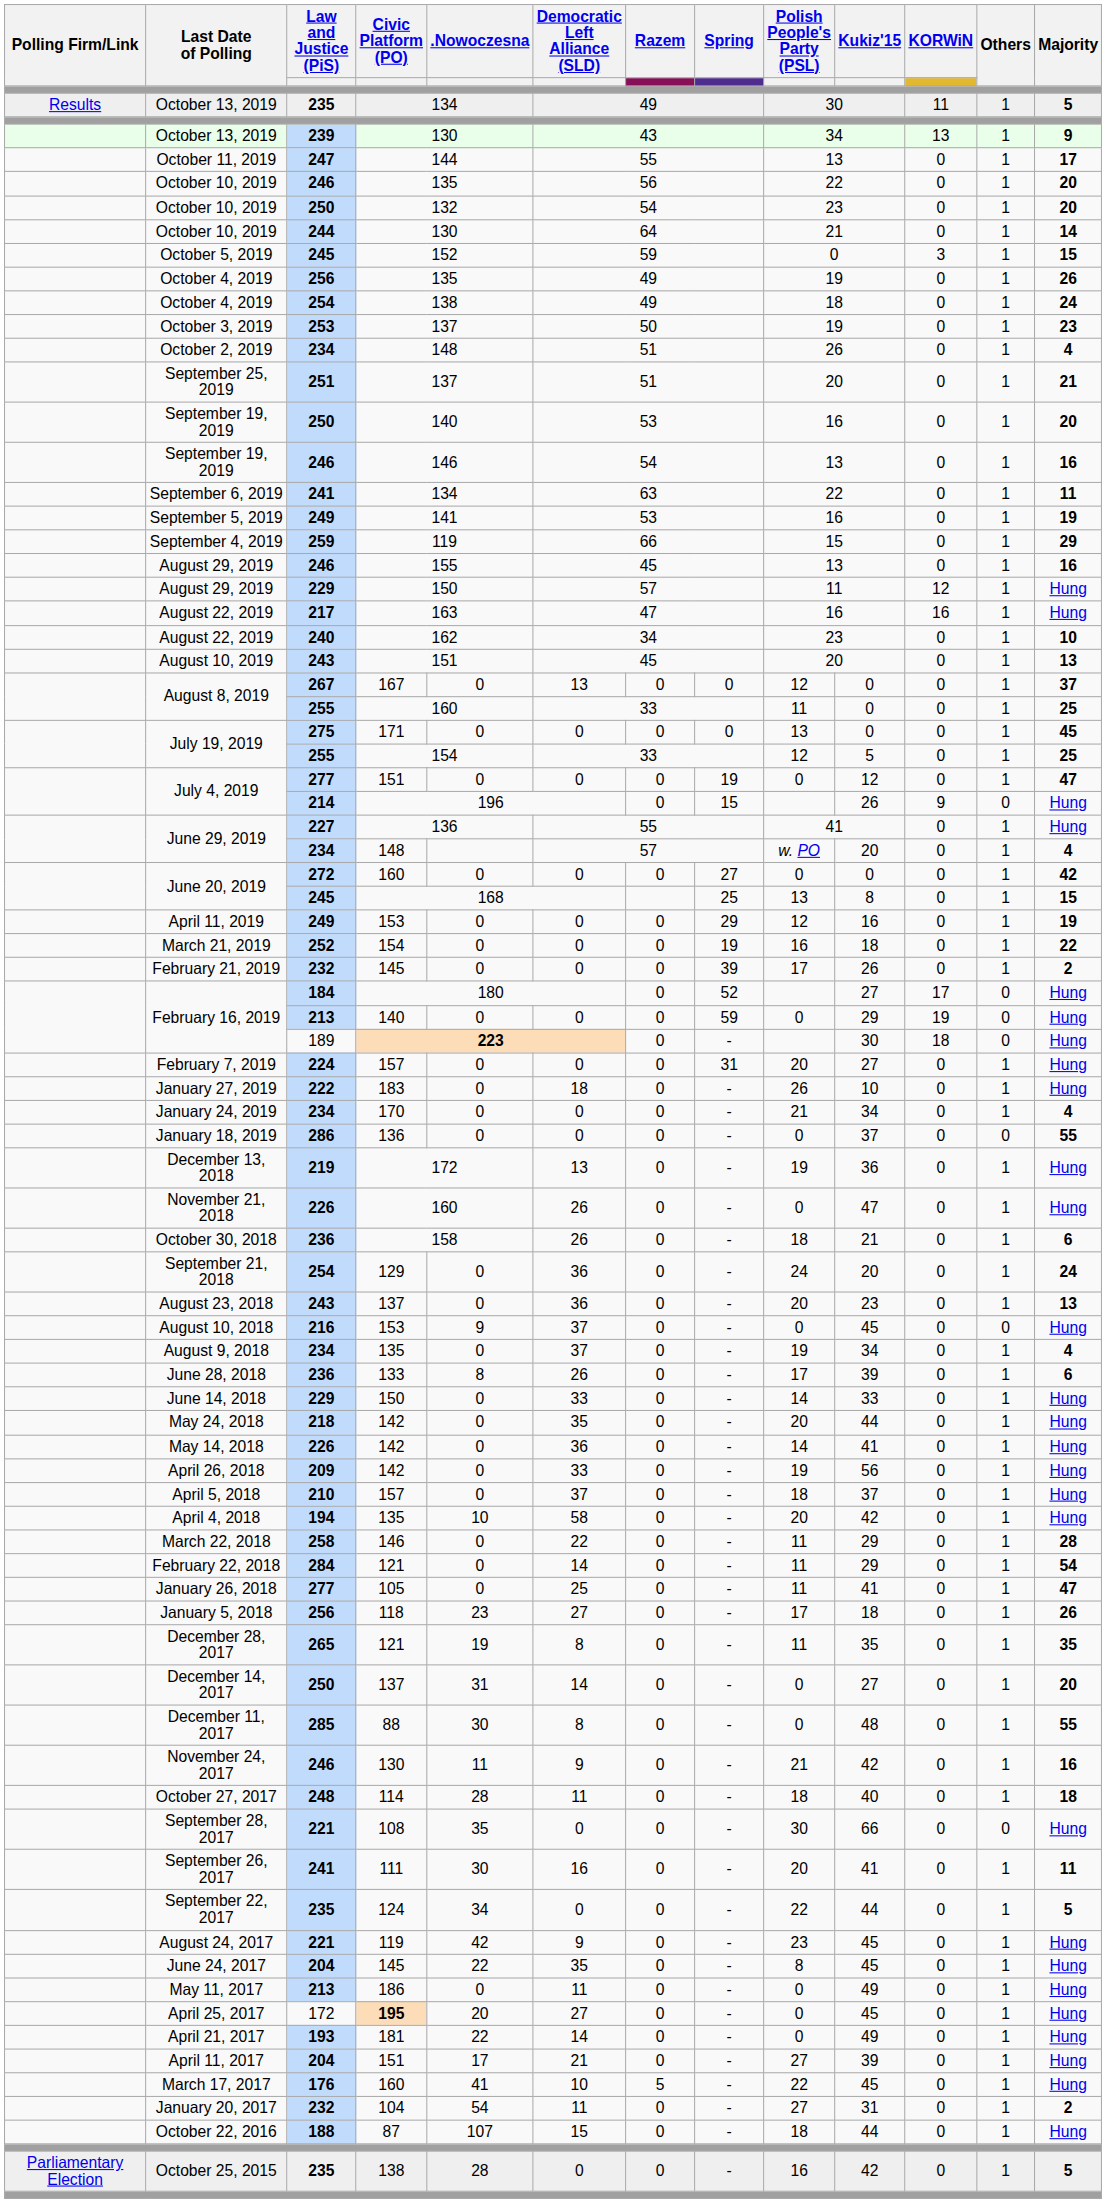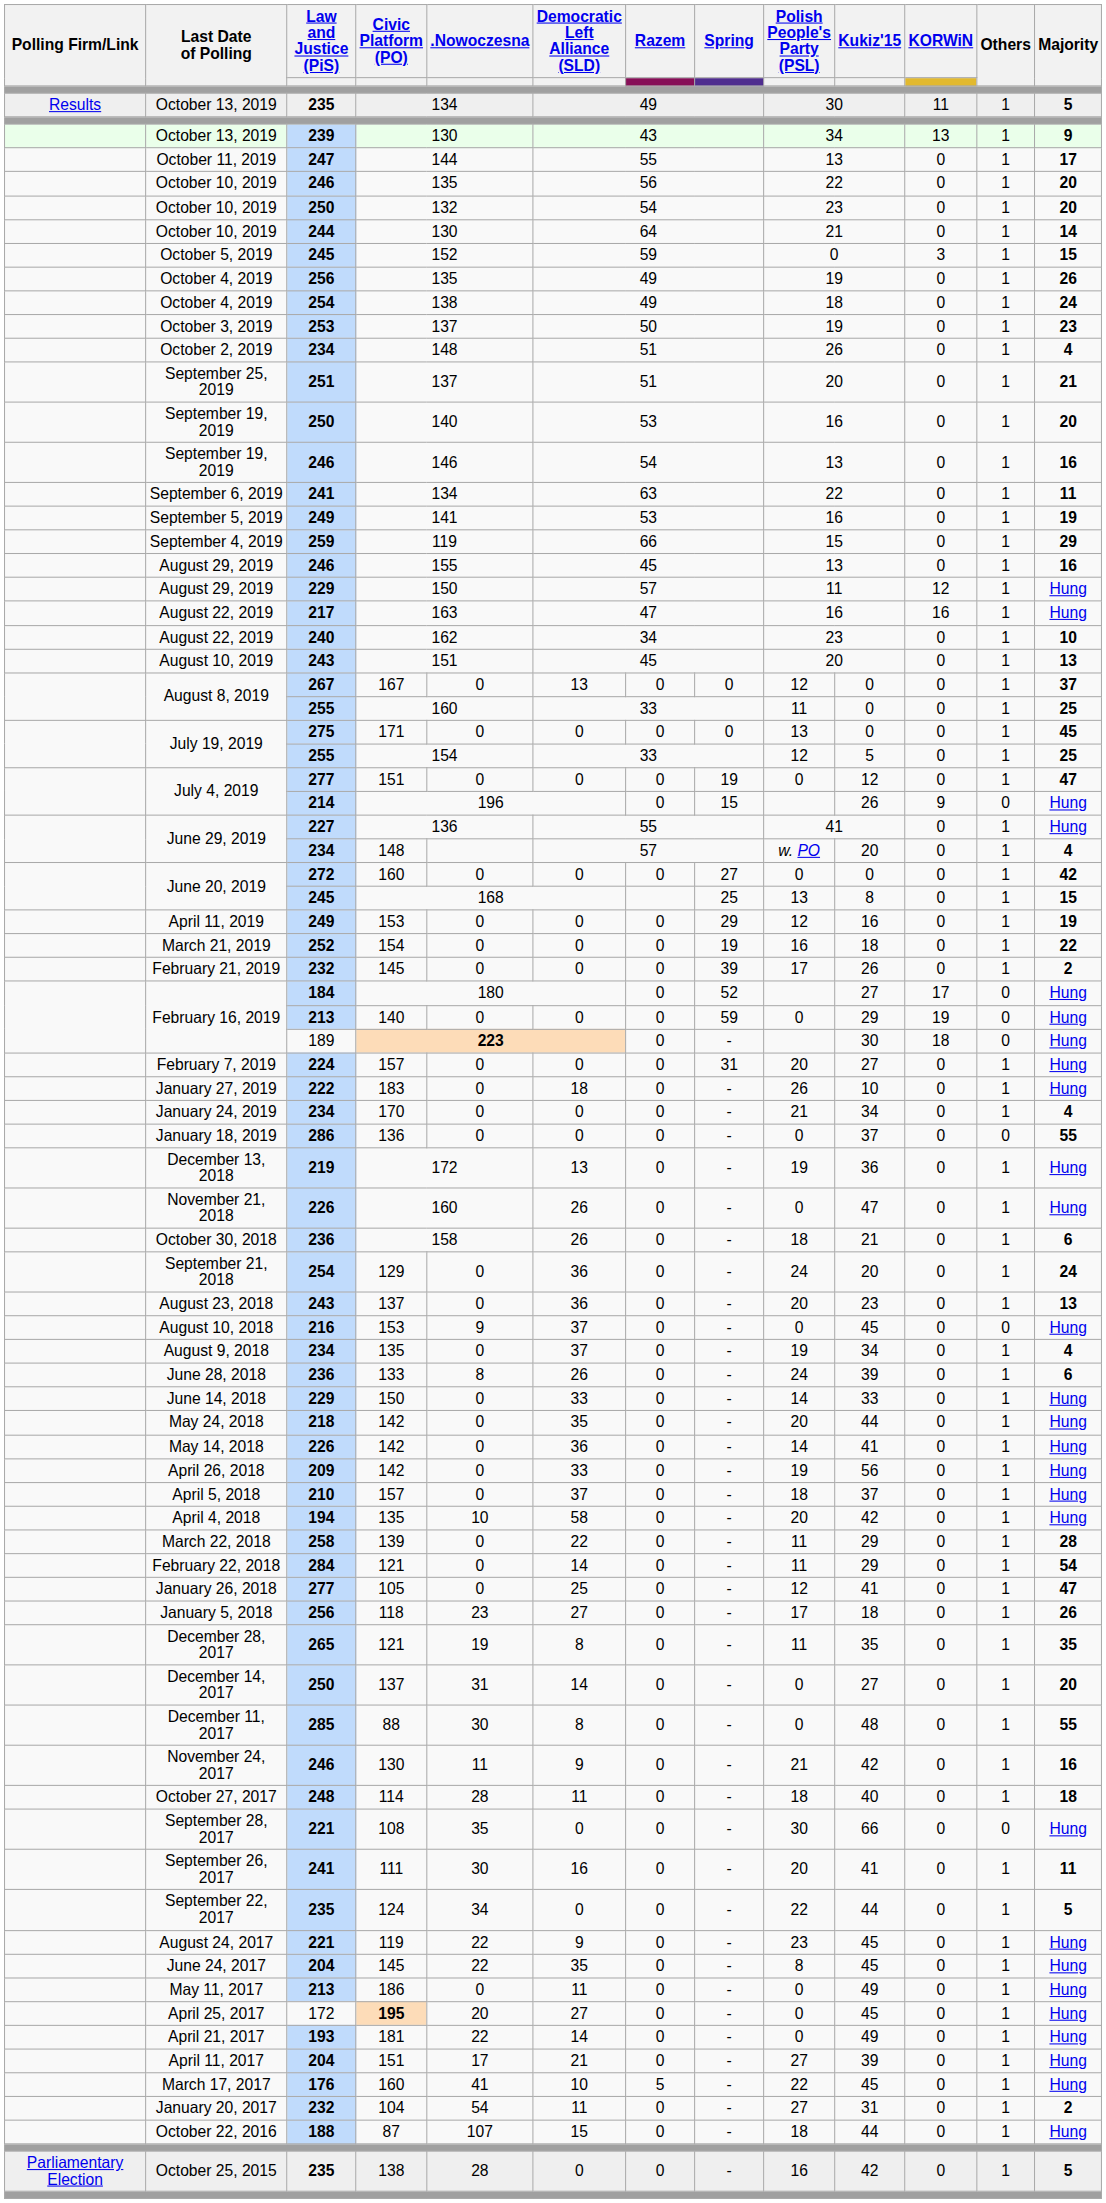(799, 1375) 17 -> (799, 1375) 24
(391, 1541) 146 -> (391, 1541) 139
(799, 1589) 11 -> (799, 1589) 12
(480, 1942) 42 -> (480, 1942) 22
